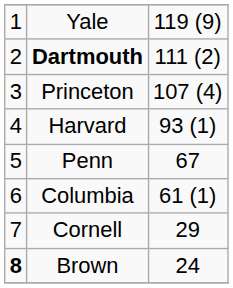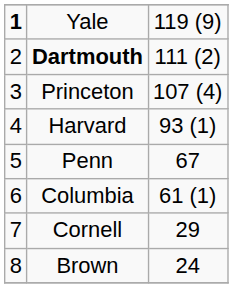(16, 21) normal -> (16, 21) bold
(16, 265) bold -> (16, 265) normal
